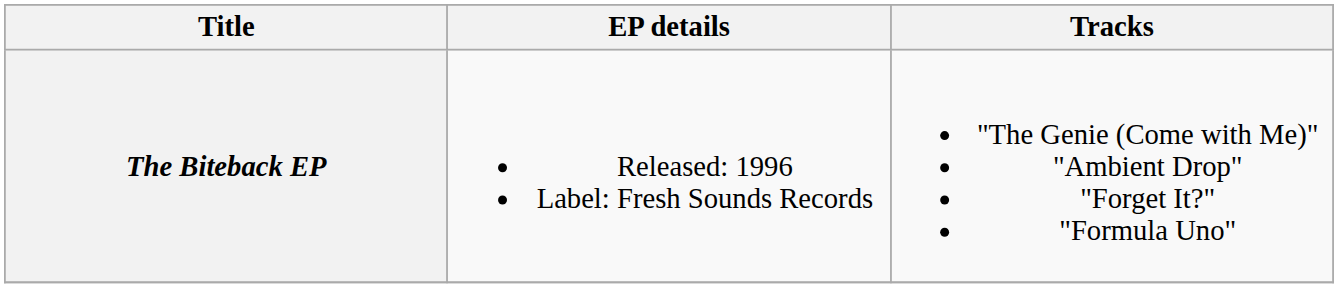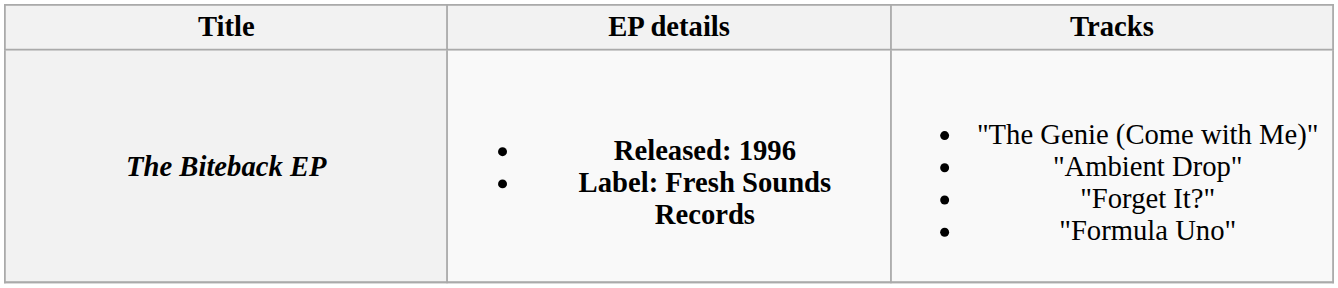(669, 182) normal -> (669, 182) bold
